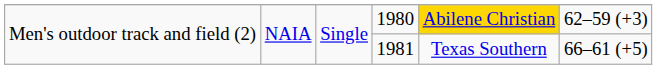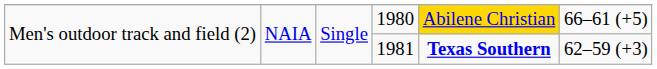(606, 19) 62–59 (+3) -> (606, 19) 66–61 (+5)
(489, 49) normal -> (489, 49) bold
(606, 49) 66–61 (+5) -> (606, 49) 62–59 (+3)
